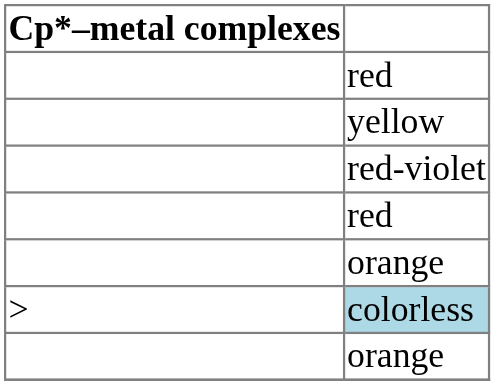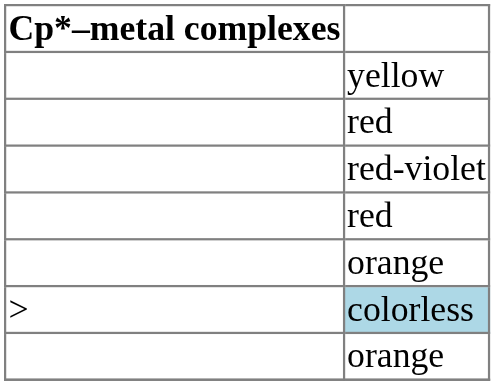(370, 74) red -> (396, 74) yellow
(396, 121) yellow -> (370, 121) red
